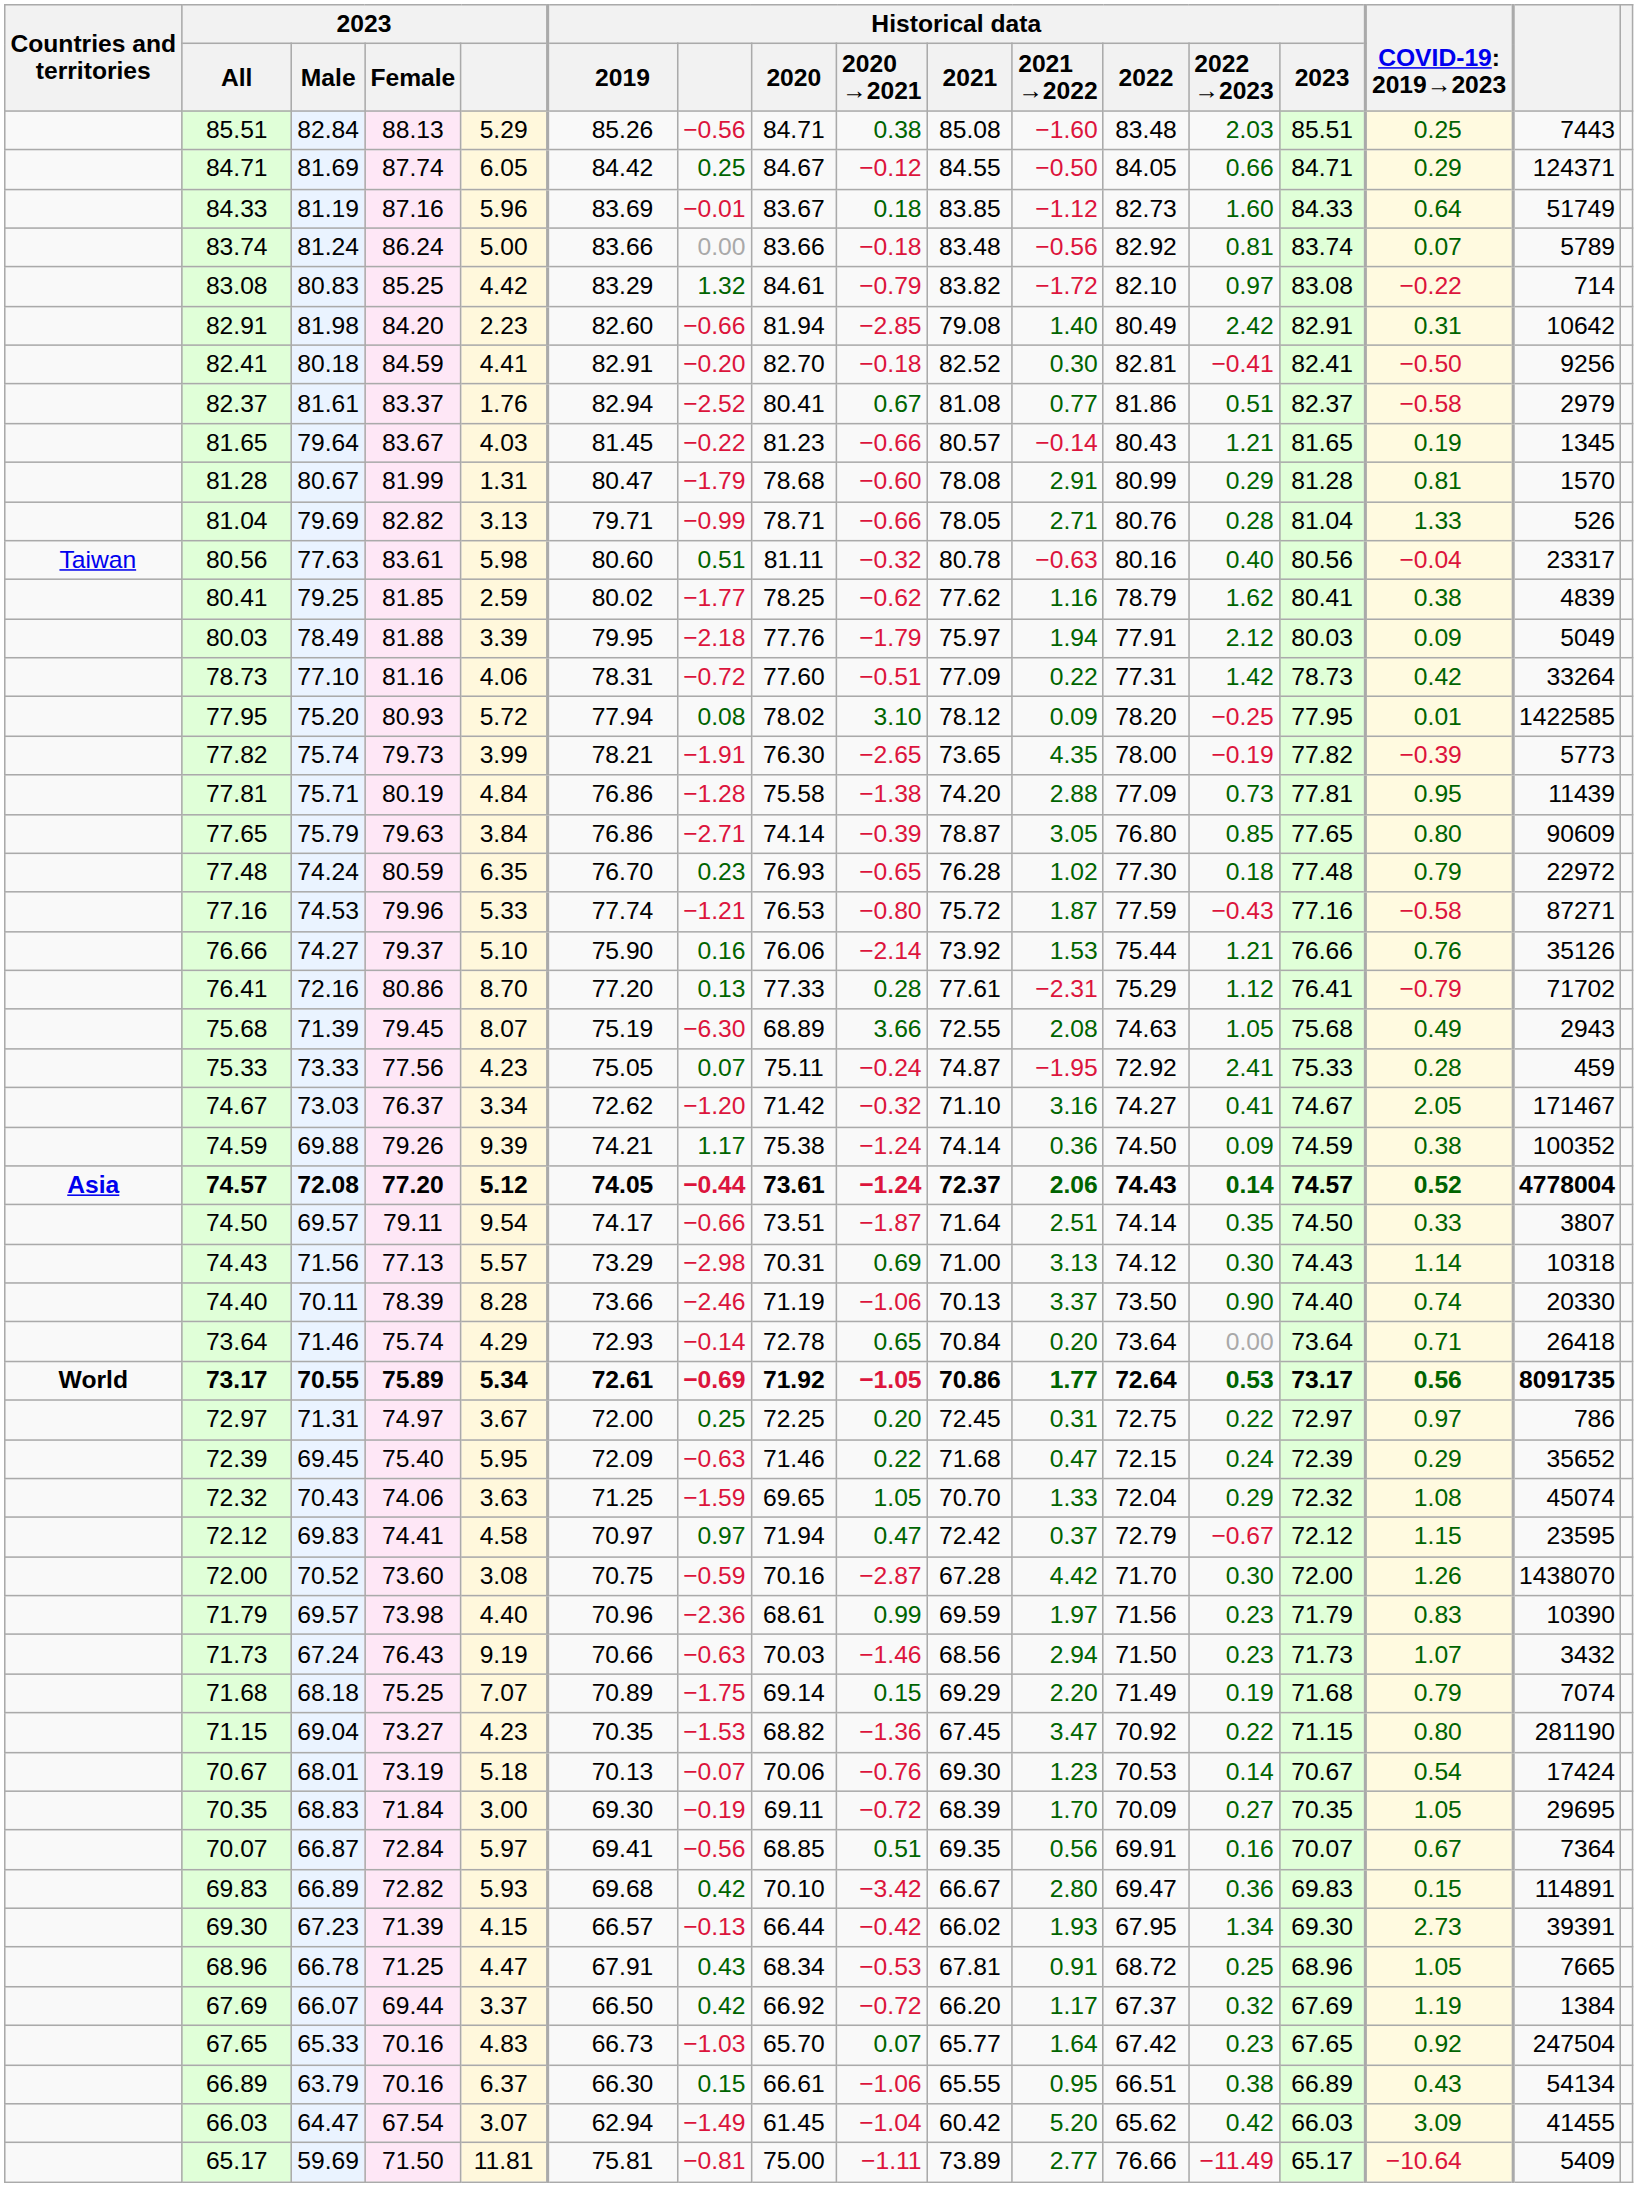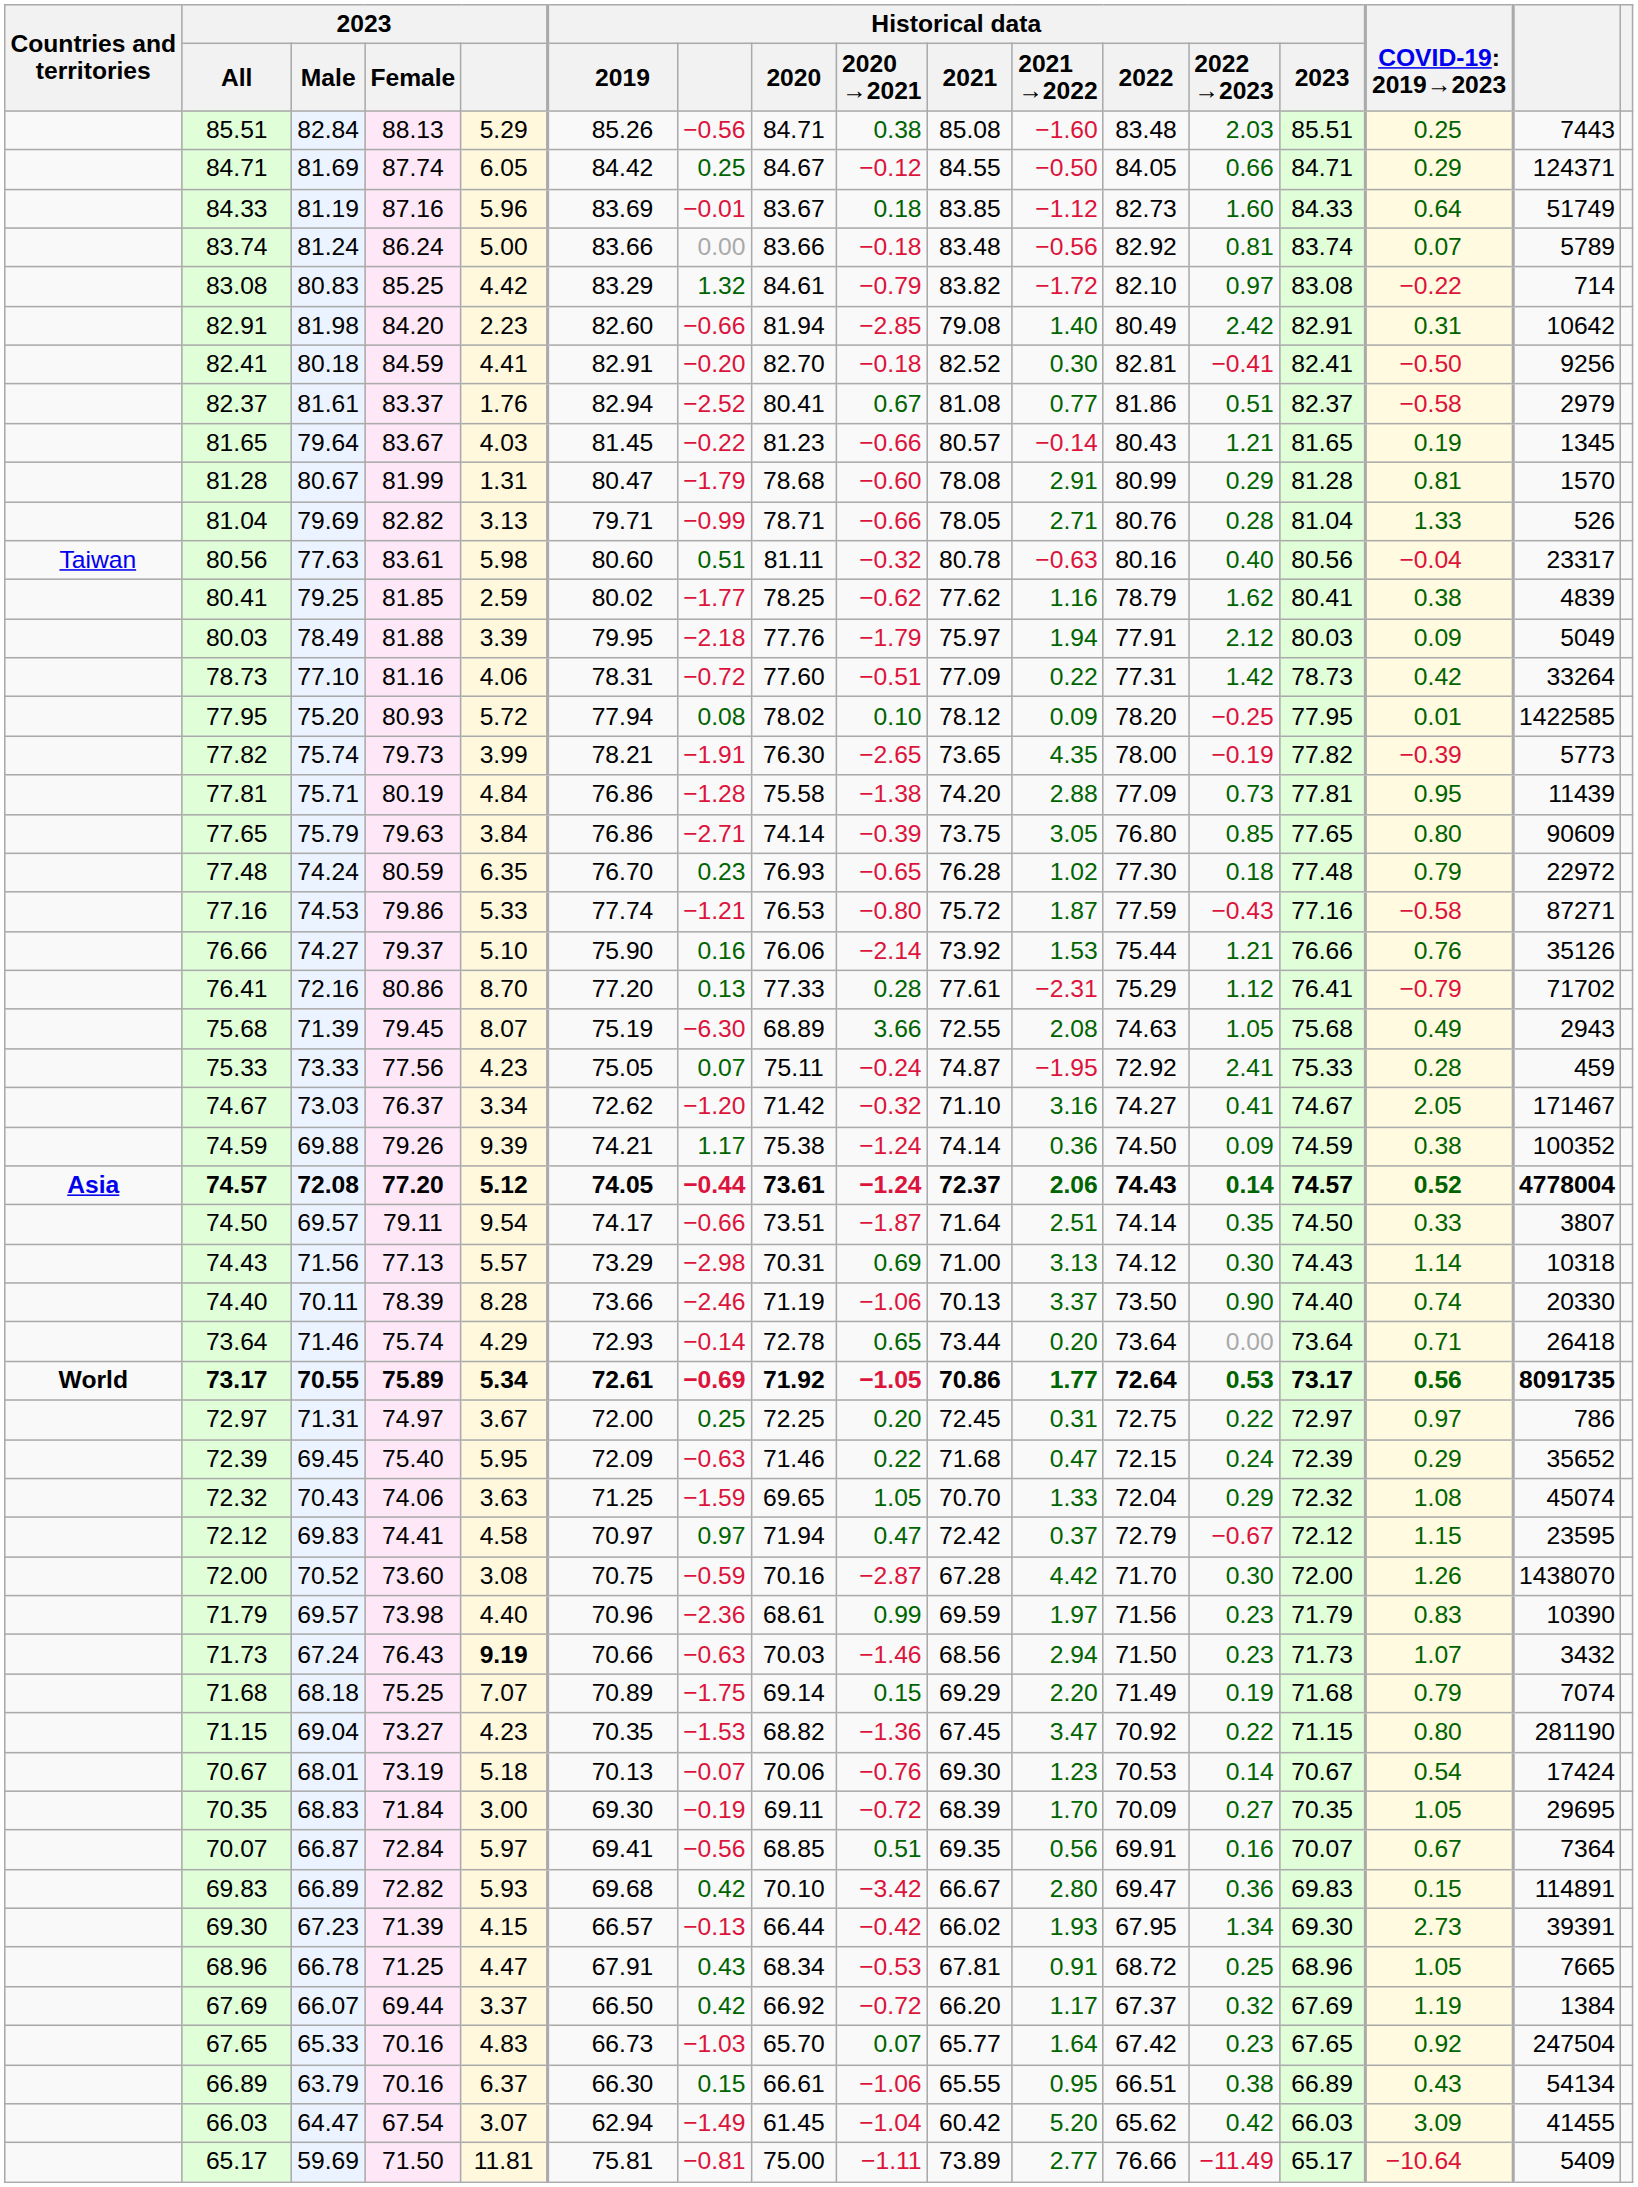(898, 716) 3.10 -> (898, 716) 0.10
(970, 833) 78.87 -> (970, 833) 73.75
(413, 911) 79.96 -> (413, 911) 79.86
(970, 1341) 70.84 -> (970, 1341) 73.44
(504, 1653) normal -> (504, 1653) bold
